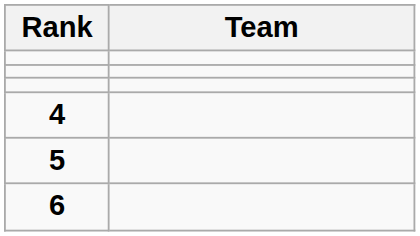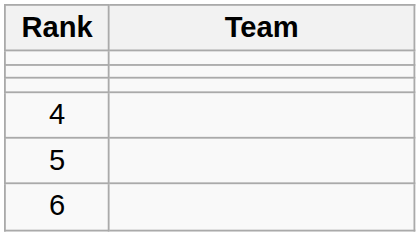(57, 114) bold -> (57, 114) normal
(57, 160) bold -> (57, 160) normal
(57, 206) bold -> (57, 206) normal
